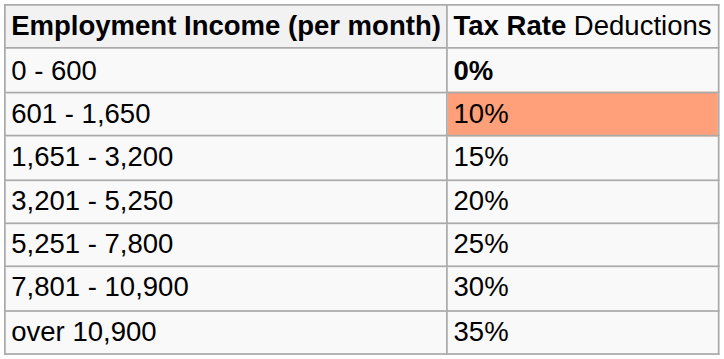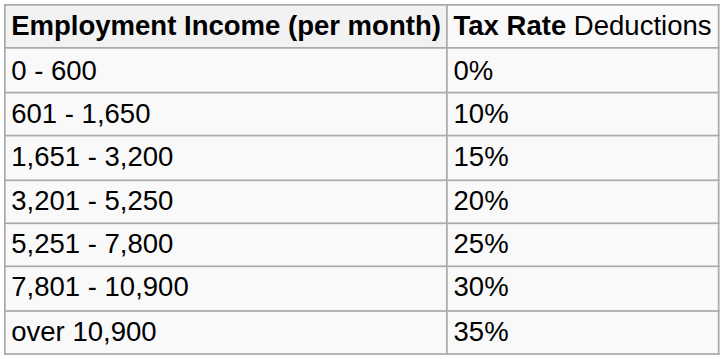(473, 69) bold -> (473, 69) normal
(481, 113) lightsalmon background -> (481, 113) no background
